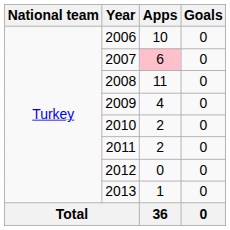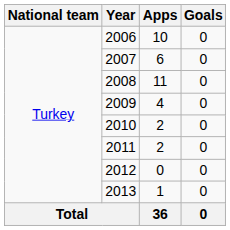(160, 59) pink background -> (160, 59) no background
